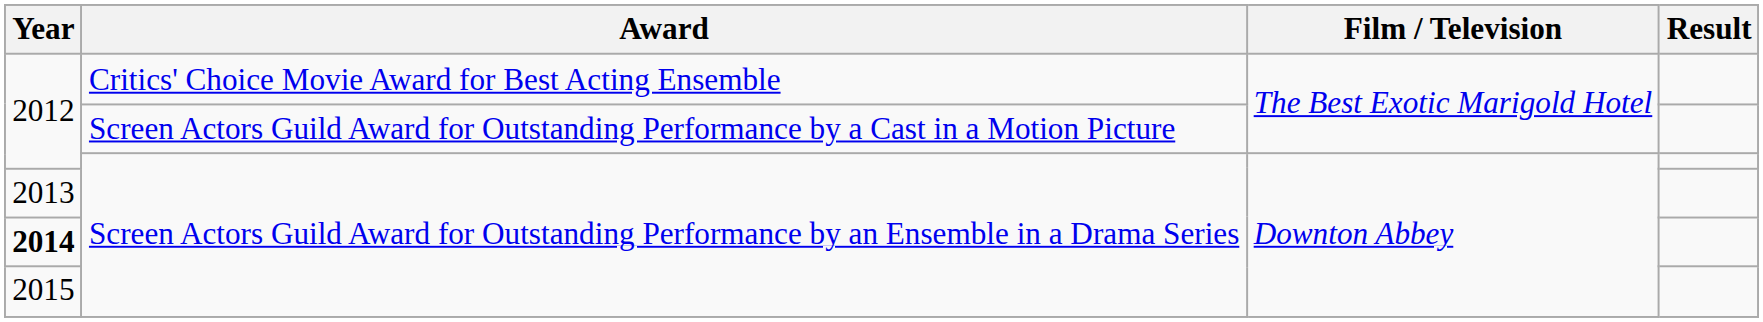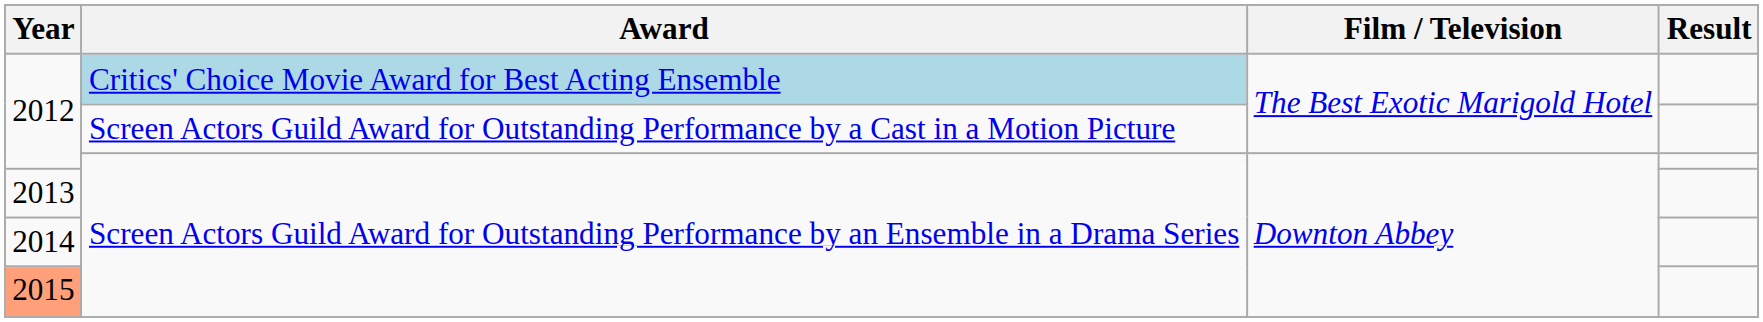(435, 78) no background -> (435, 78) lightblue background
(43, 241) bold -> (43, 241) normal
(43, 291) no background -> (43, 291) lightsalmon background
